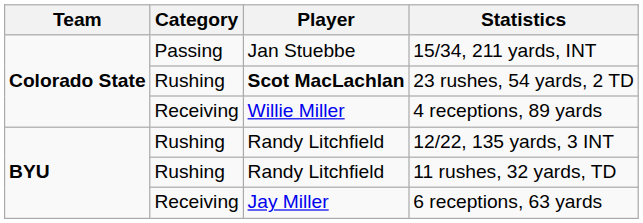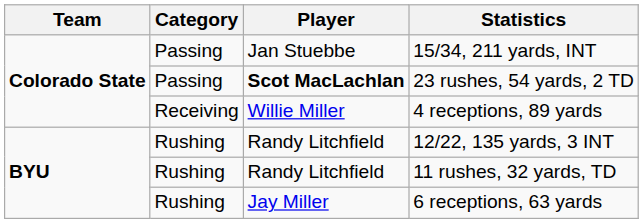(190, 80) Rushing -> (189, 80) Passing
(197, 202) Receiving -> (190, 202) Rushing
